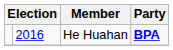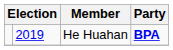(30, 34) 2016 -> (30, 34) 2019
